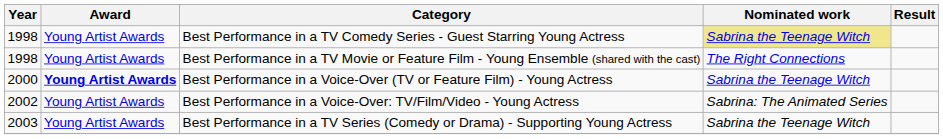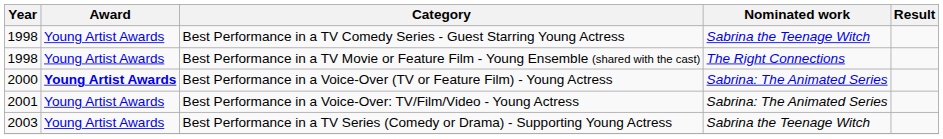(788, 36) khaki background -> (788, 36) no background
(788, 79) Sabrina the Teenage Witch -> (797, 79) Sabrina: The Animated Series
(23, 101) 2002 -> (23, 101) 2001
